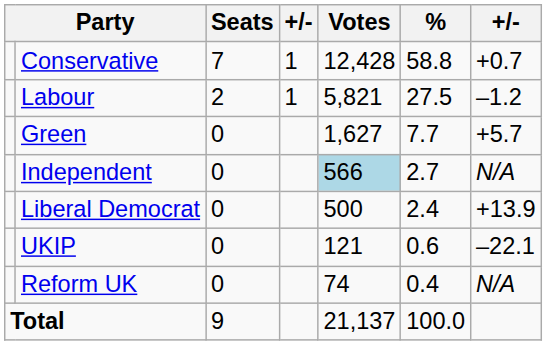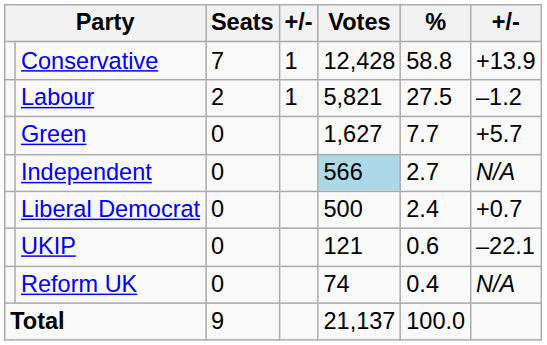(499, 60) +0.7 -> (506, 60) +13.9
(506, 209) +13.9 -> (499, 209) +0.7
